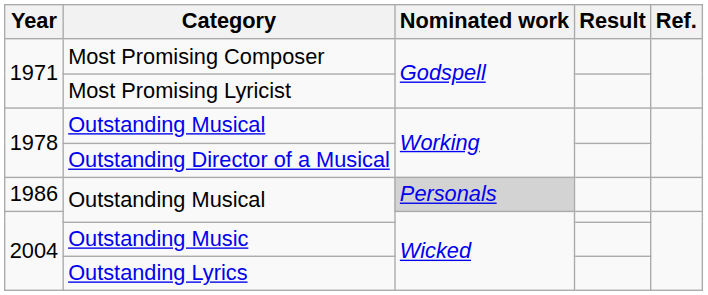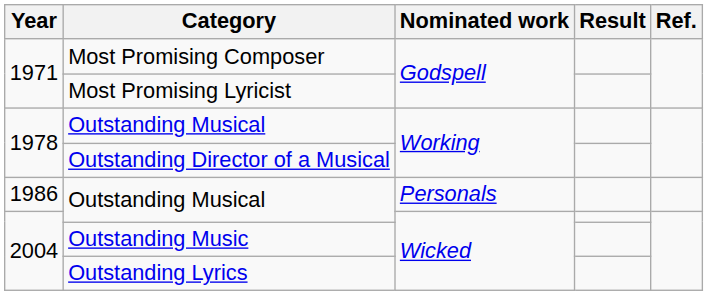(448, 194) lightgrey background -> (448, 194) no background
